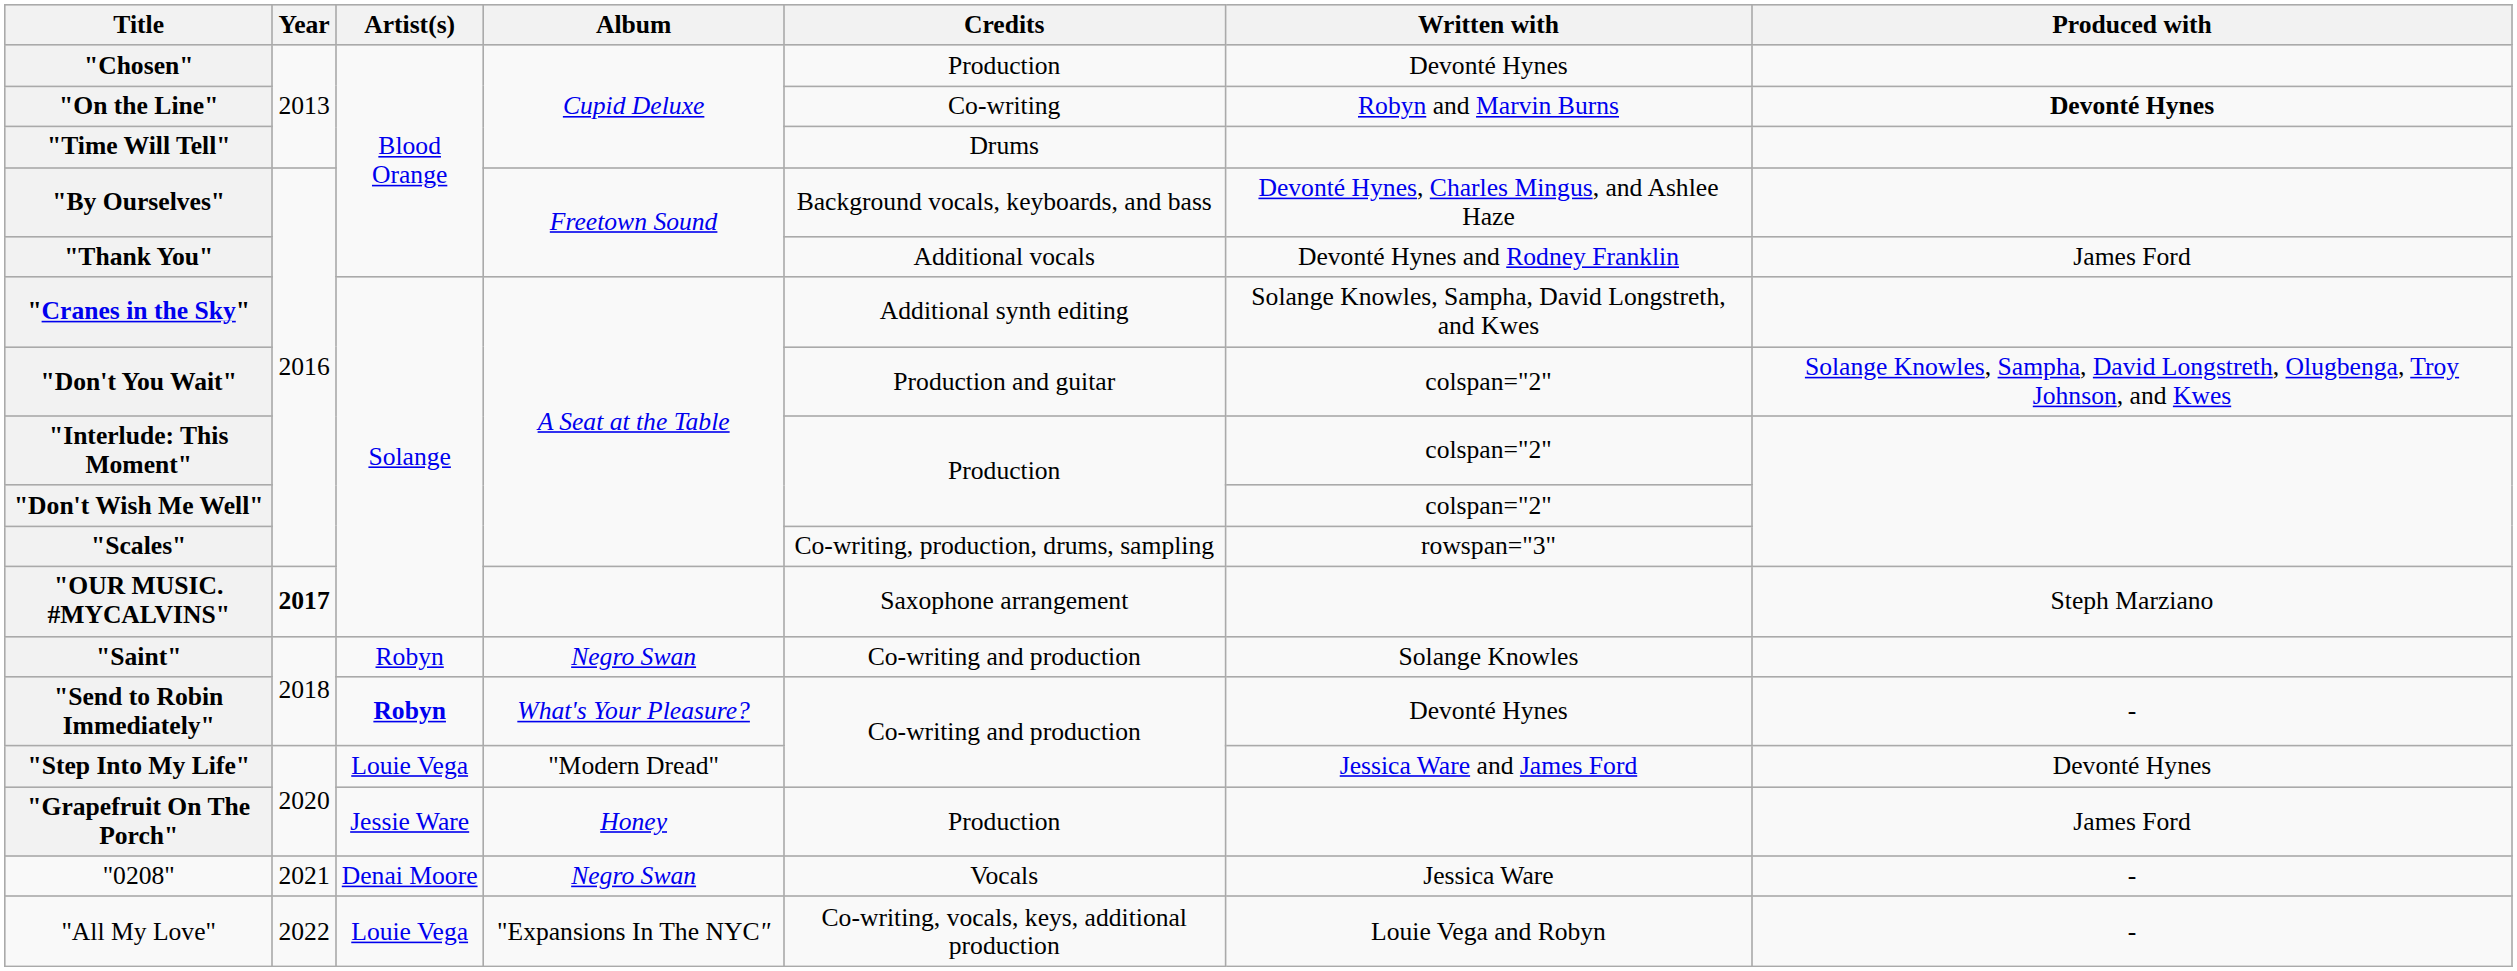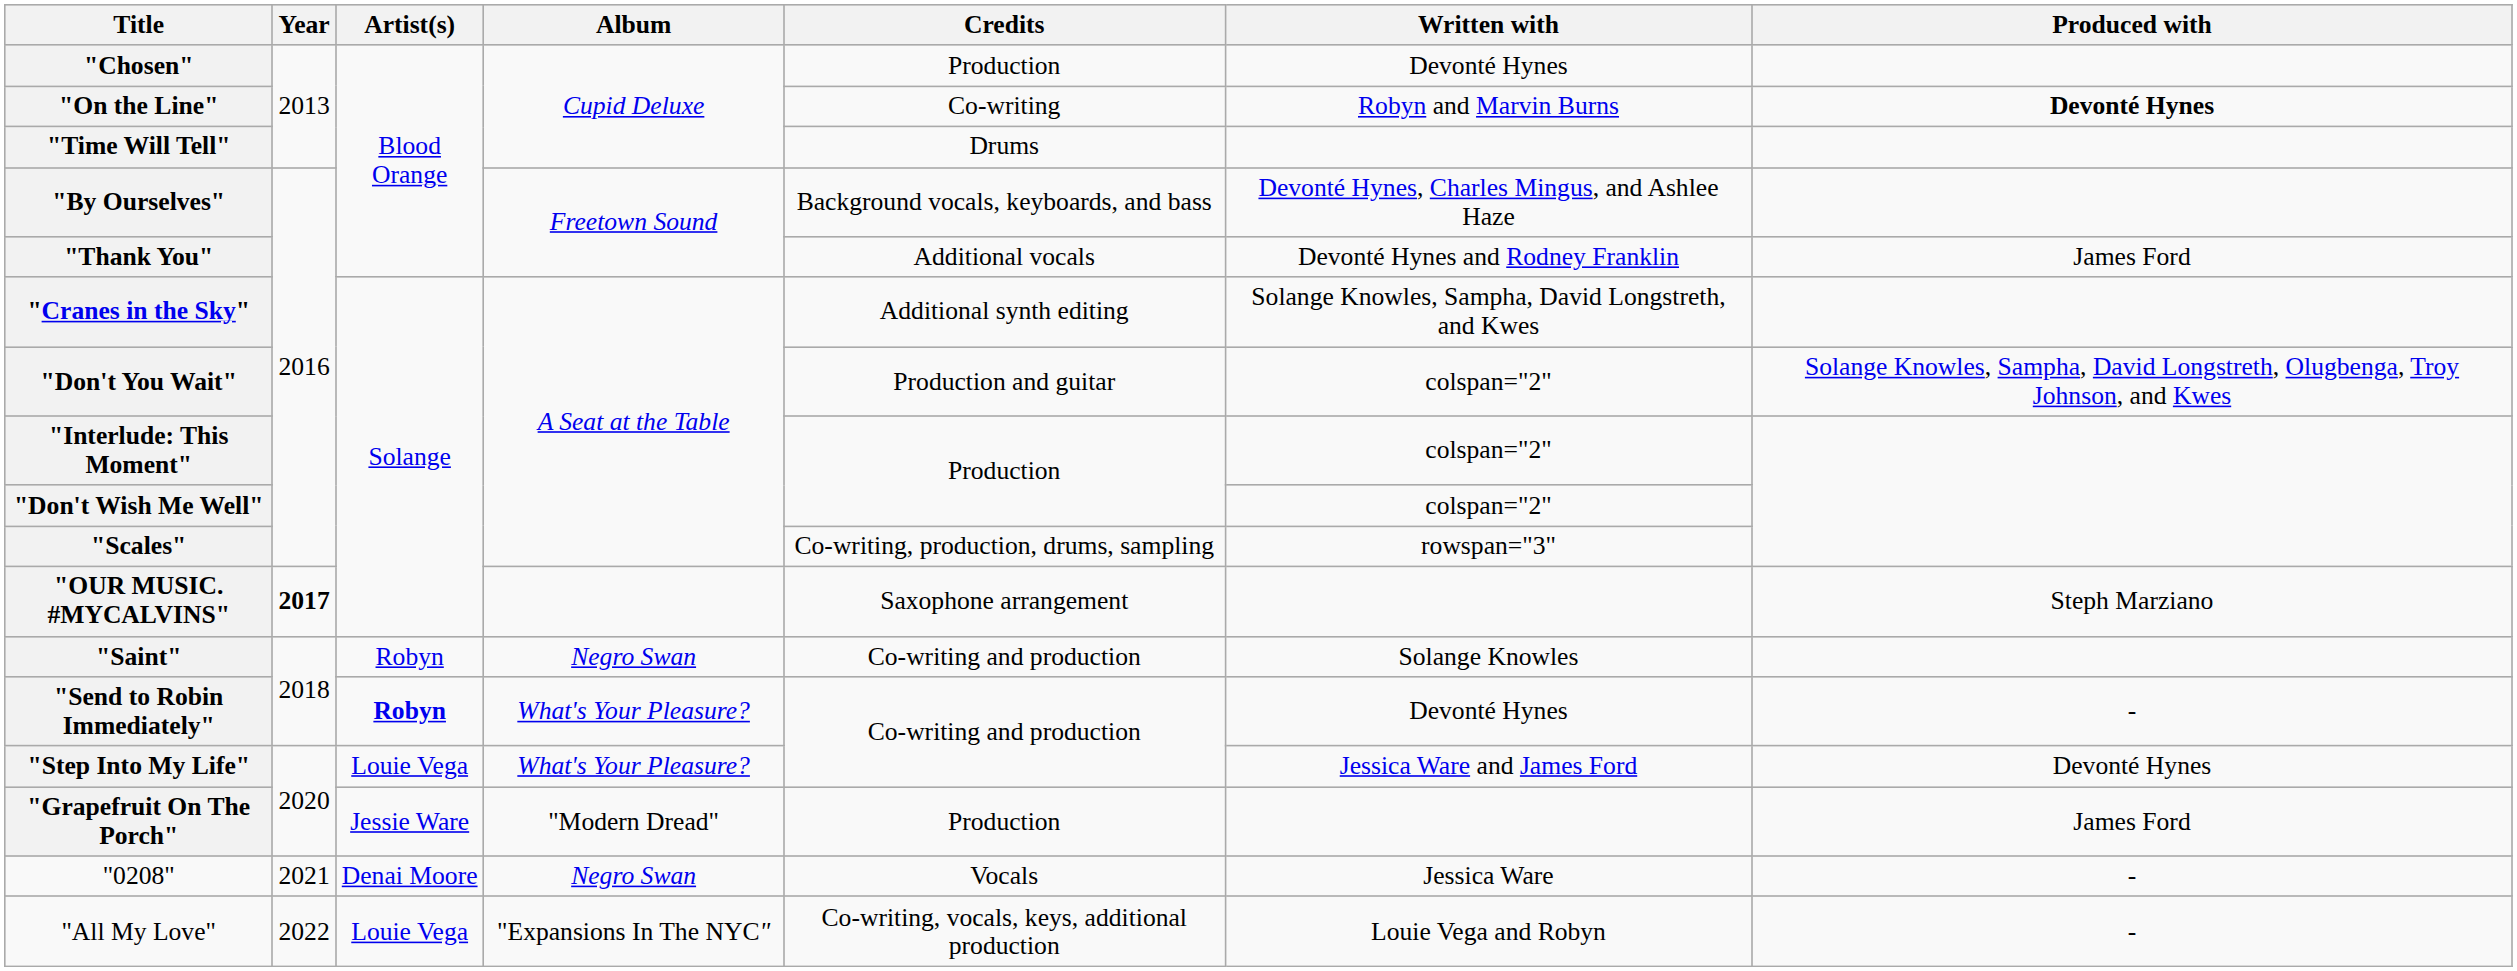(634, 766) "Modern Dread" -> (634, 766) What's Your Pleasure?
(634, 821) Honey -> (634, 821) "Modern Dread"
